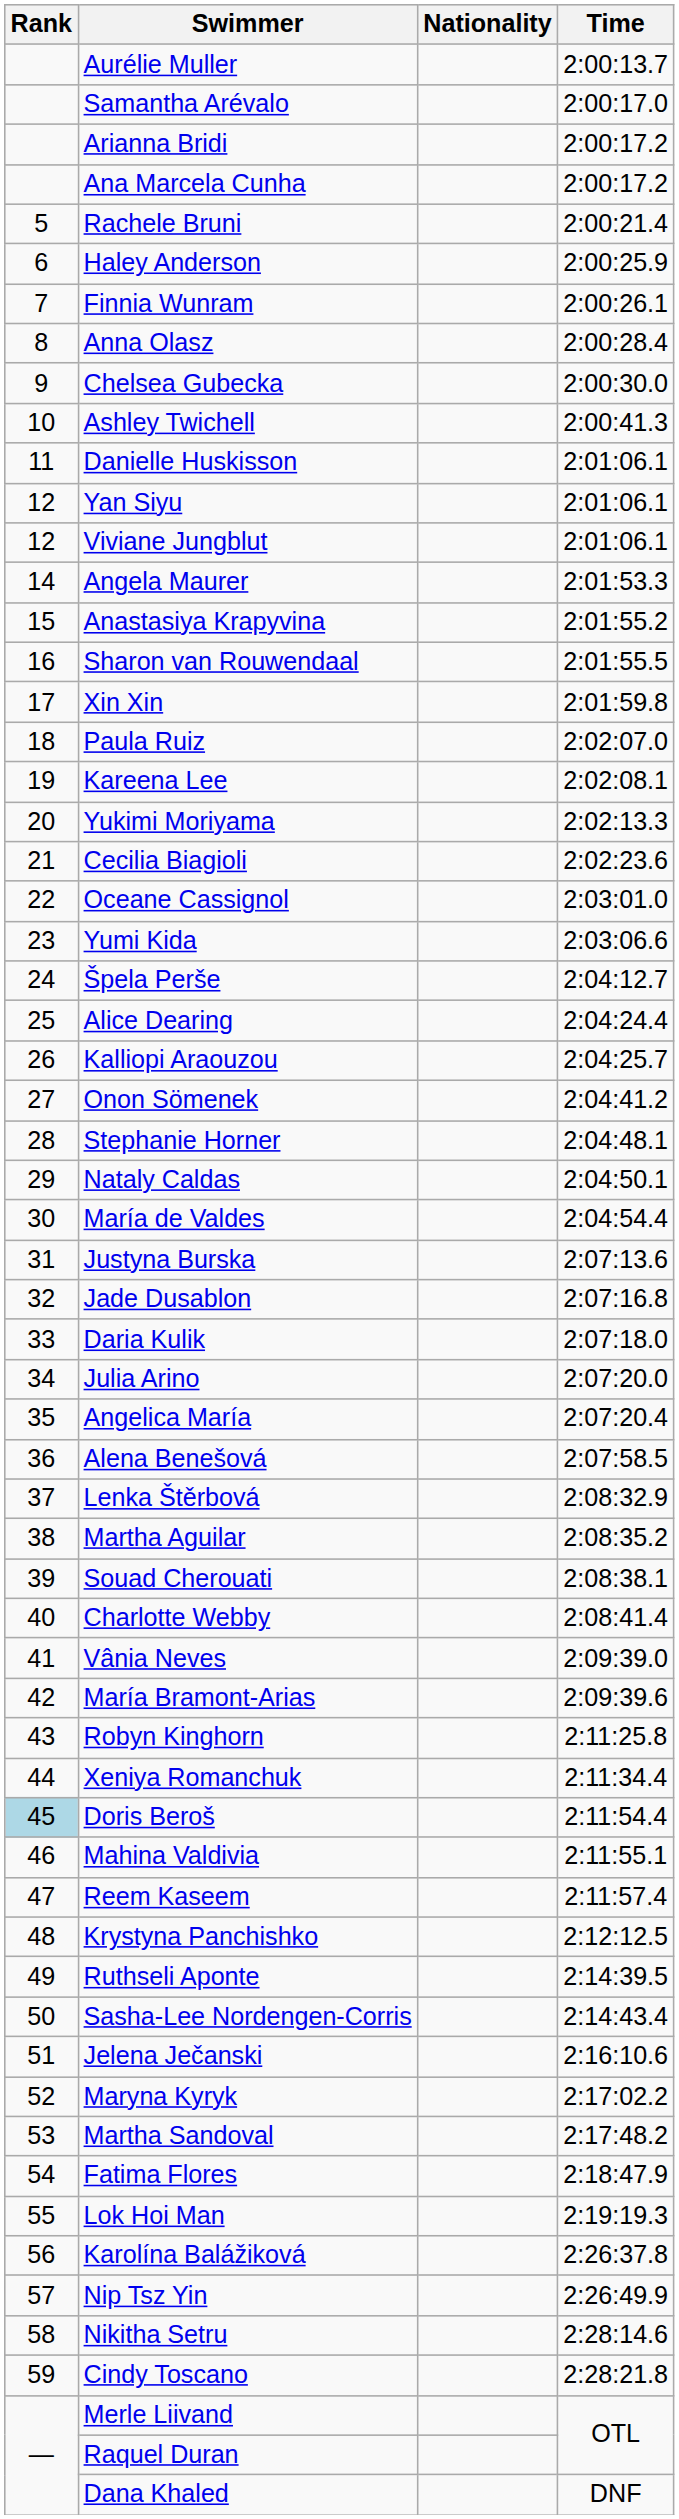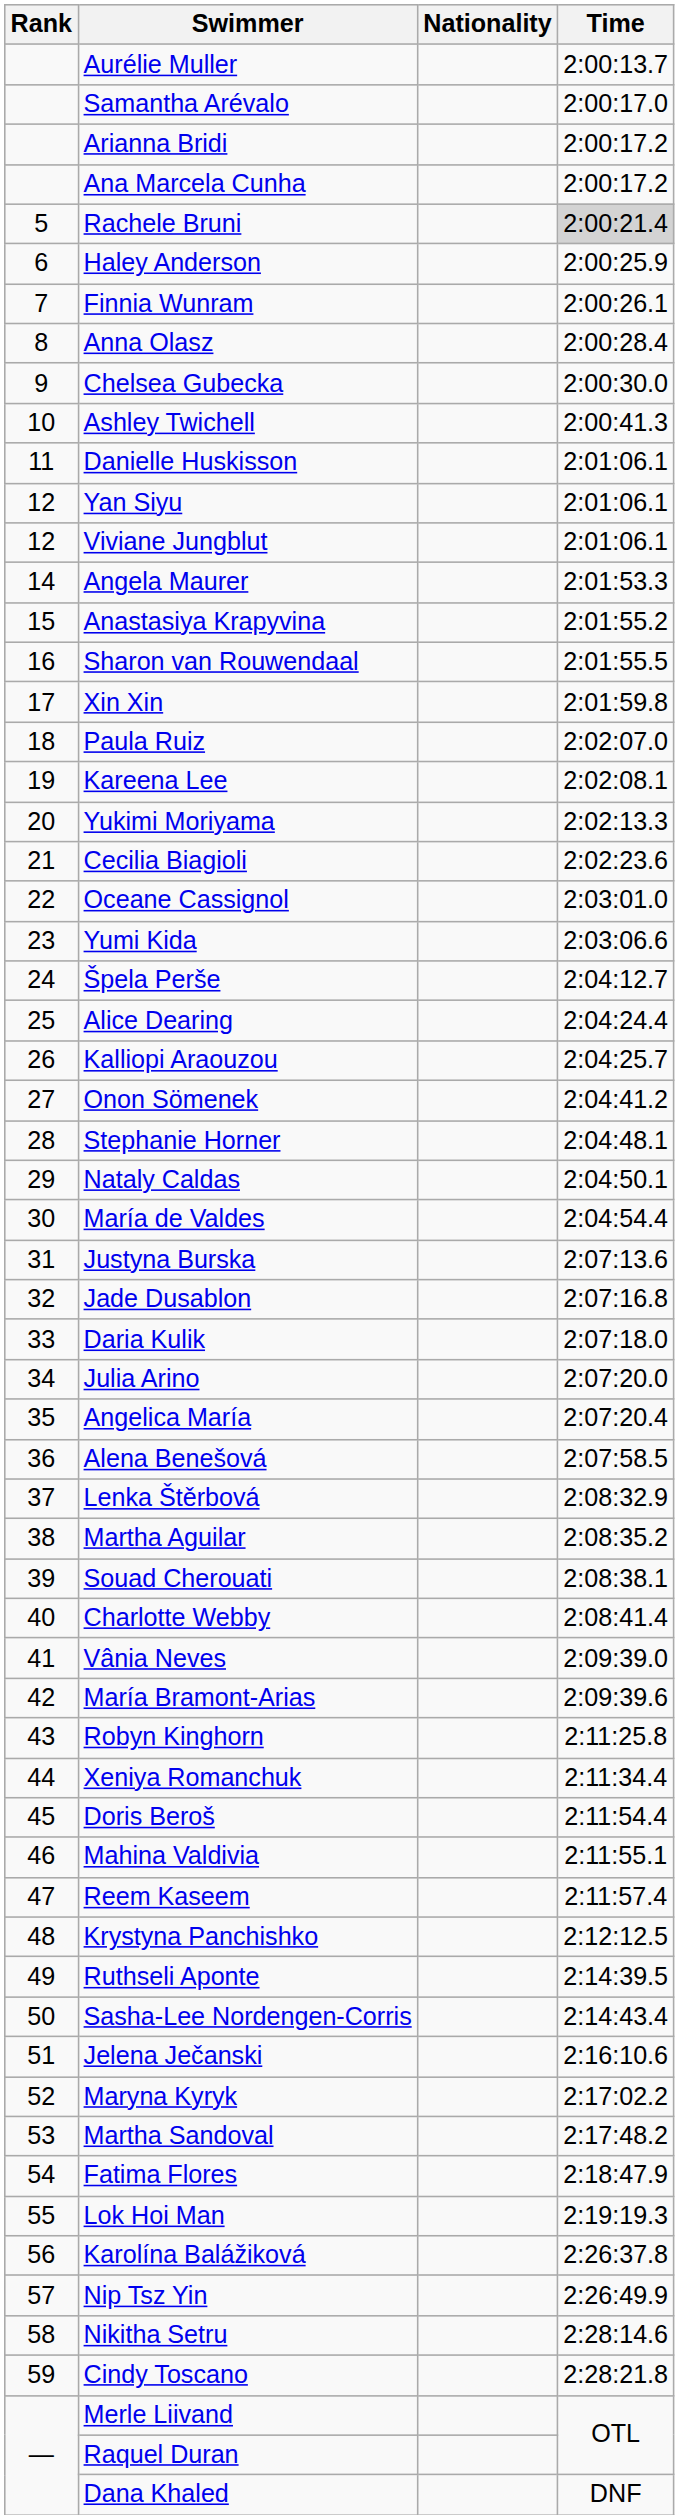(616, 223) no background -> (616, 223) lightgrey background
(41, 1817) lightblue background -> (41, 1817) no background
